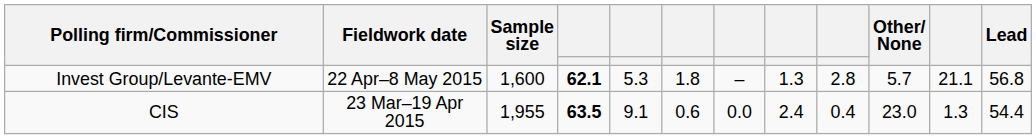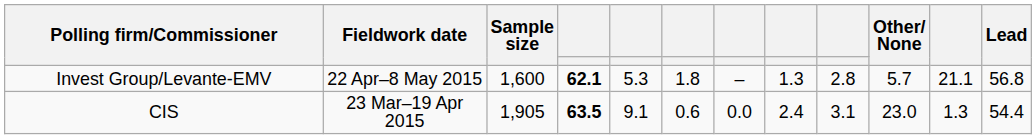(522, 113) 1,955 -> (522, 113) 1,905
(843, 113) 0.4 -> (843, 113) 3.1
